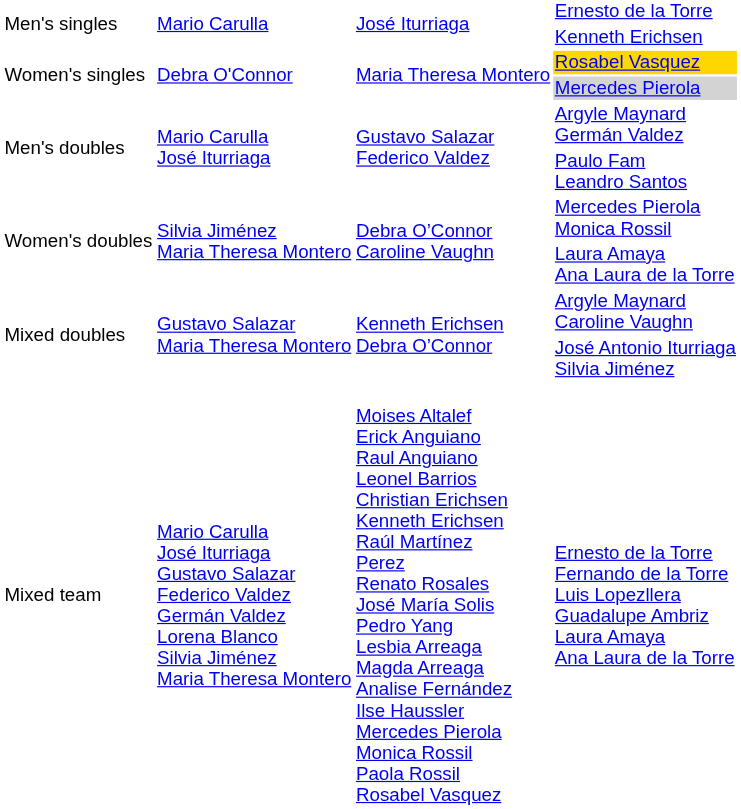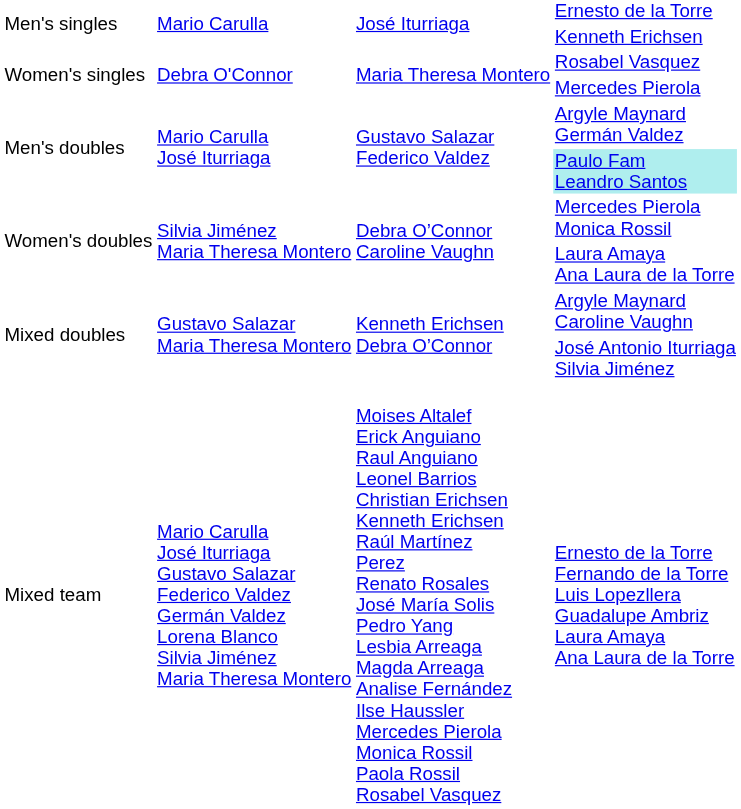(628, 62) gold background -> (628, 62) no background
(628, 88) lightgrey background -> (628, 88) no background
(621, 171) no background -> (621, 171) paleturquoise background
